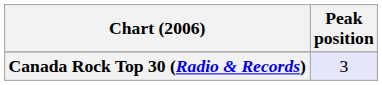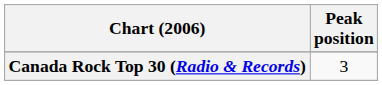(344, 66) lavender background -> (344, 66) no background
